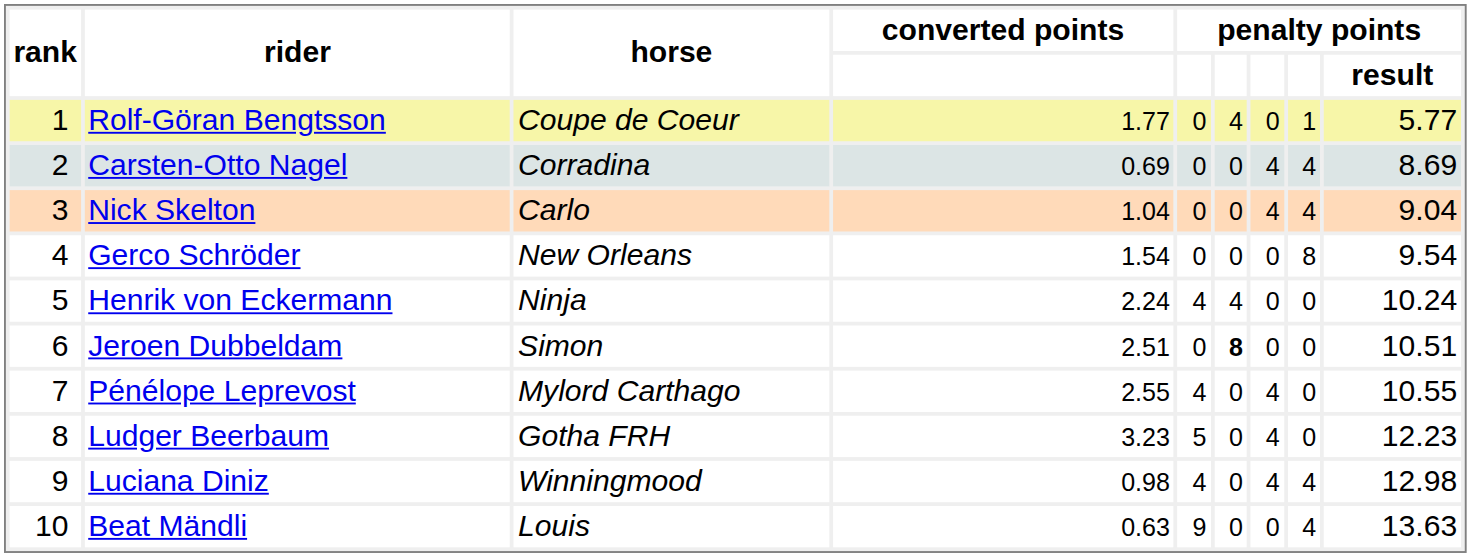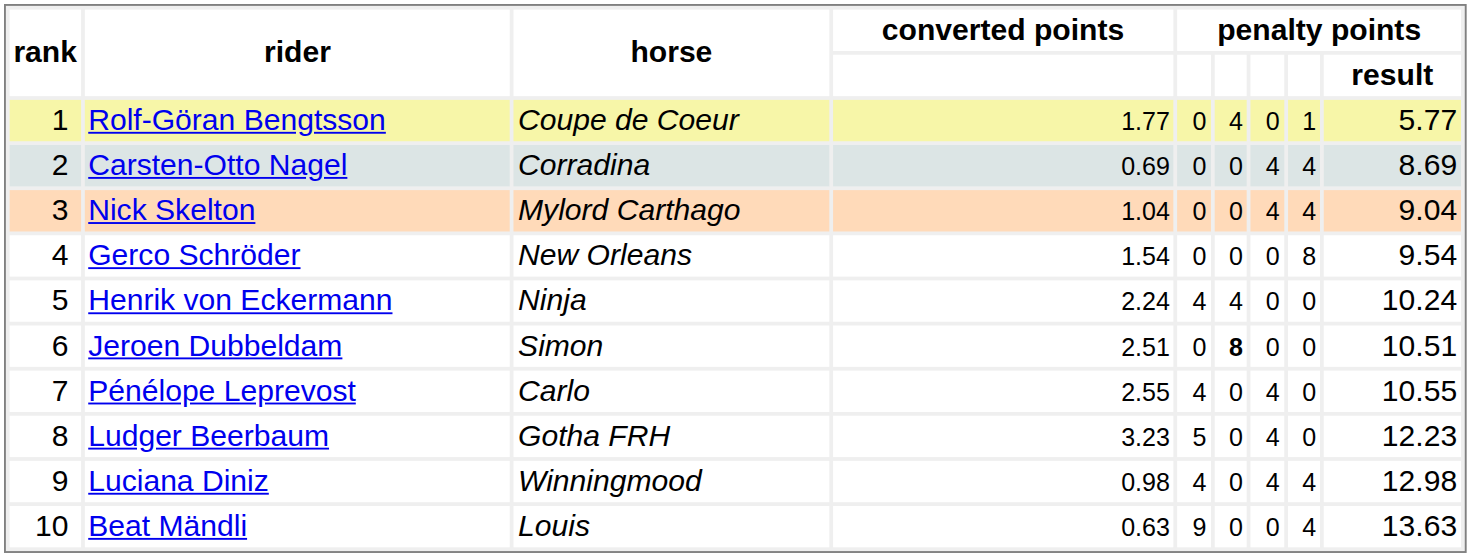(554, 210) Carlo -> (629, 210) Mylord Carthago
(629, 390) Mylord Carthago -> (554, 390) Carlo
